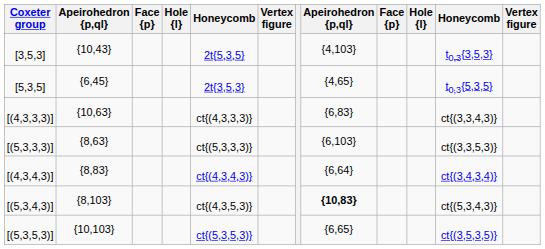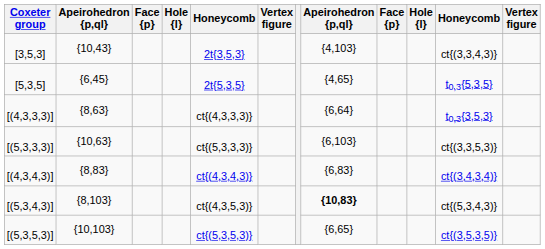(224, 55) 2t{5,3,5} -> (224, 54) 2t{3,5,3}
(469, 56) t0,3{3,5,3} -> (469, 54) ct{(3,3,4,3)}
(224, 87) 2t{3,5,3} -> (224, 85) 2t{5,3,5}
(94, 112) {10,63} -> (94, 110) {8,63}
(339, 112) {6,83} -> (339, 110) {6,64}
(469, 118) ct{(3,3,4,3)} -> (469, 117) t0,3{3,5,3}
(94, 141) {8,63} -> (94, 141) {10,63}
(339, 171) {6,64} -> (339, 171) {6,83}
